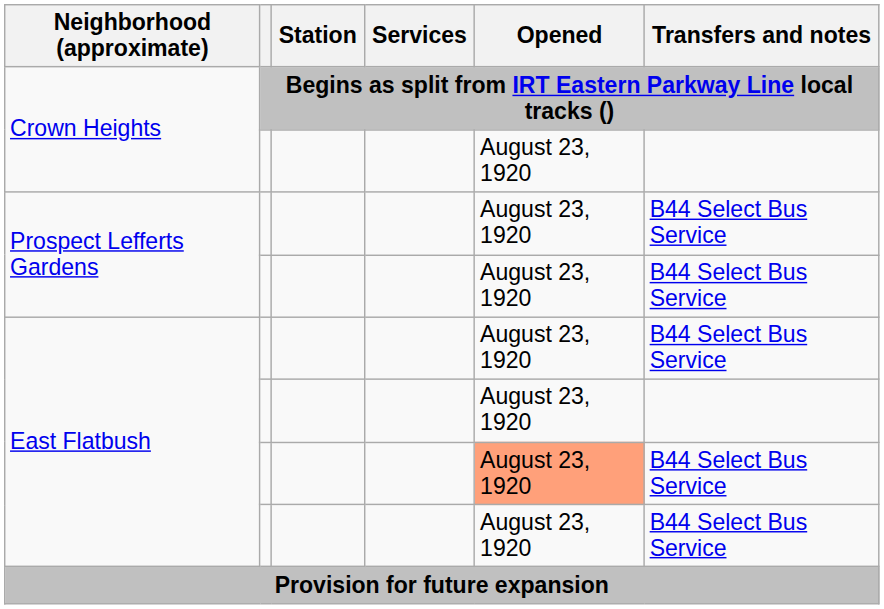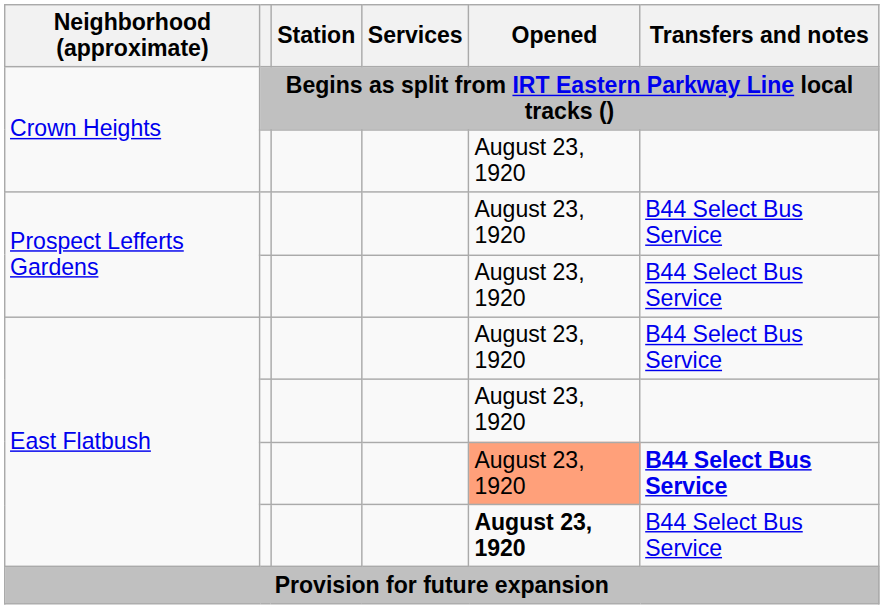(728, 472) normal -> (728, 472) bold
(535, 535) normal -> (533, 535) bold
